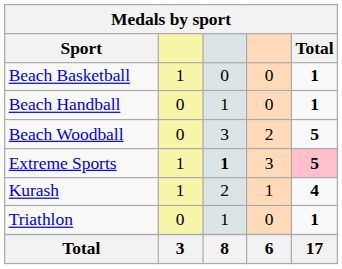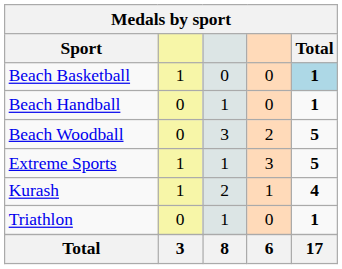(314, 76) no background -> (314, 76) lightblue background
(225, 162) bold -> (225, 162) normal
(314, 162) pink background -> (314, 162) no background
